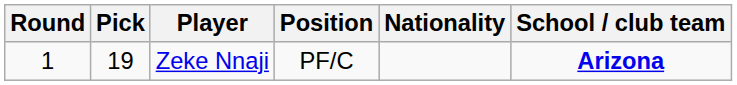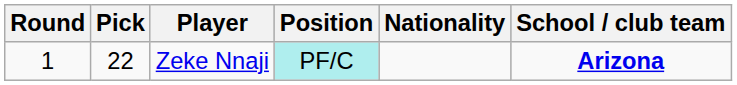(120, 60) 19 -> (120, 60) 22
(327, 60) no background -> (327, 60) paleturquoise background
